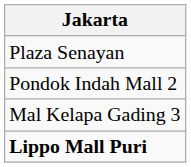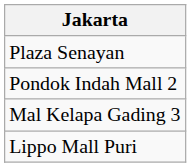(78, 146) bold -> (73, 146) normal
